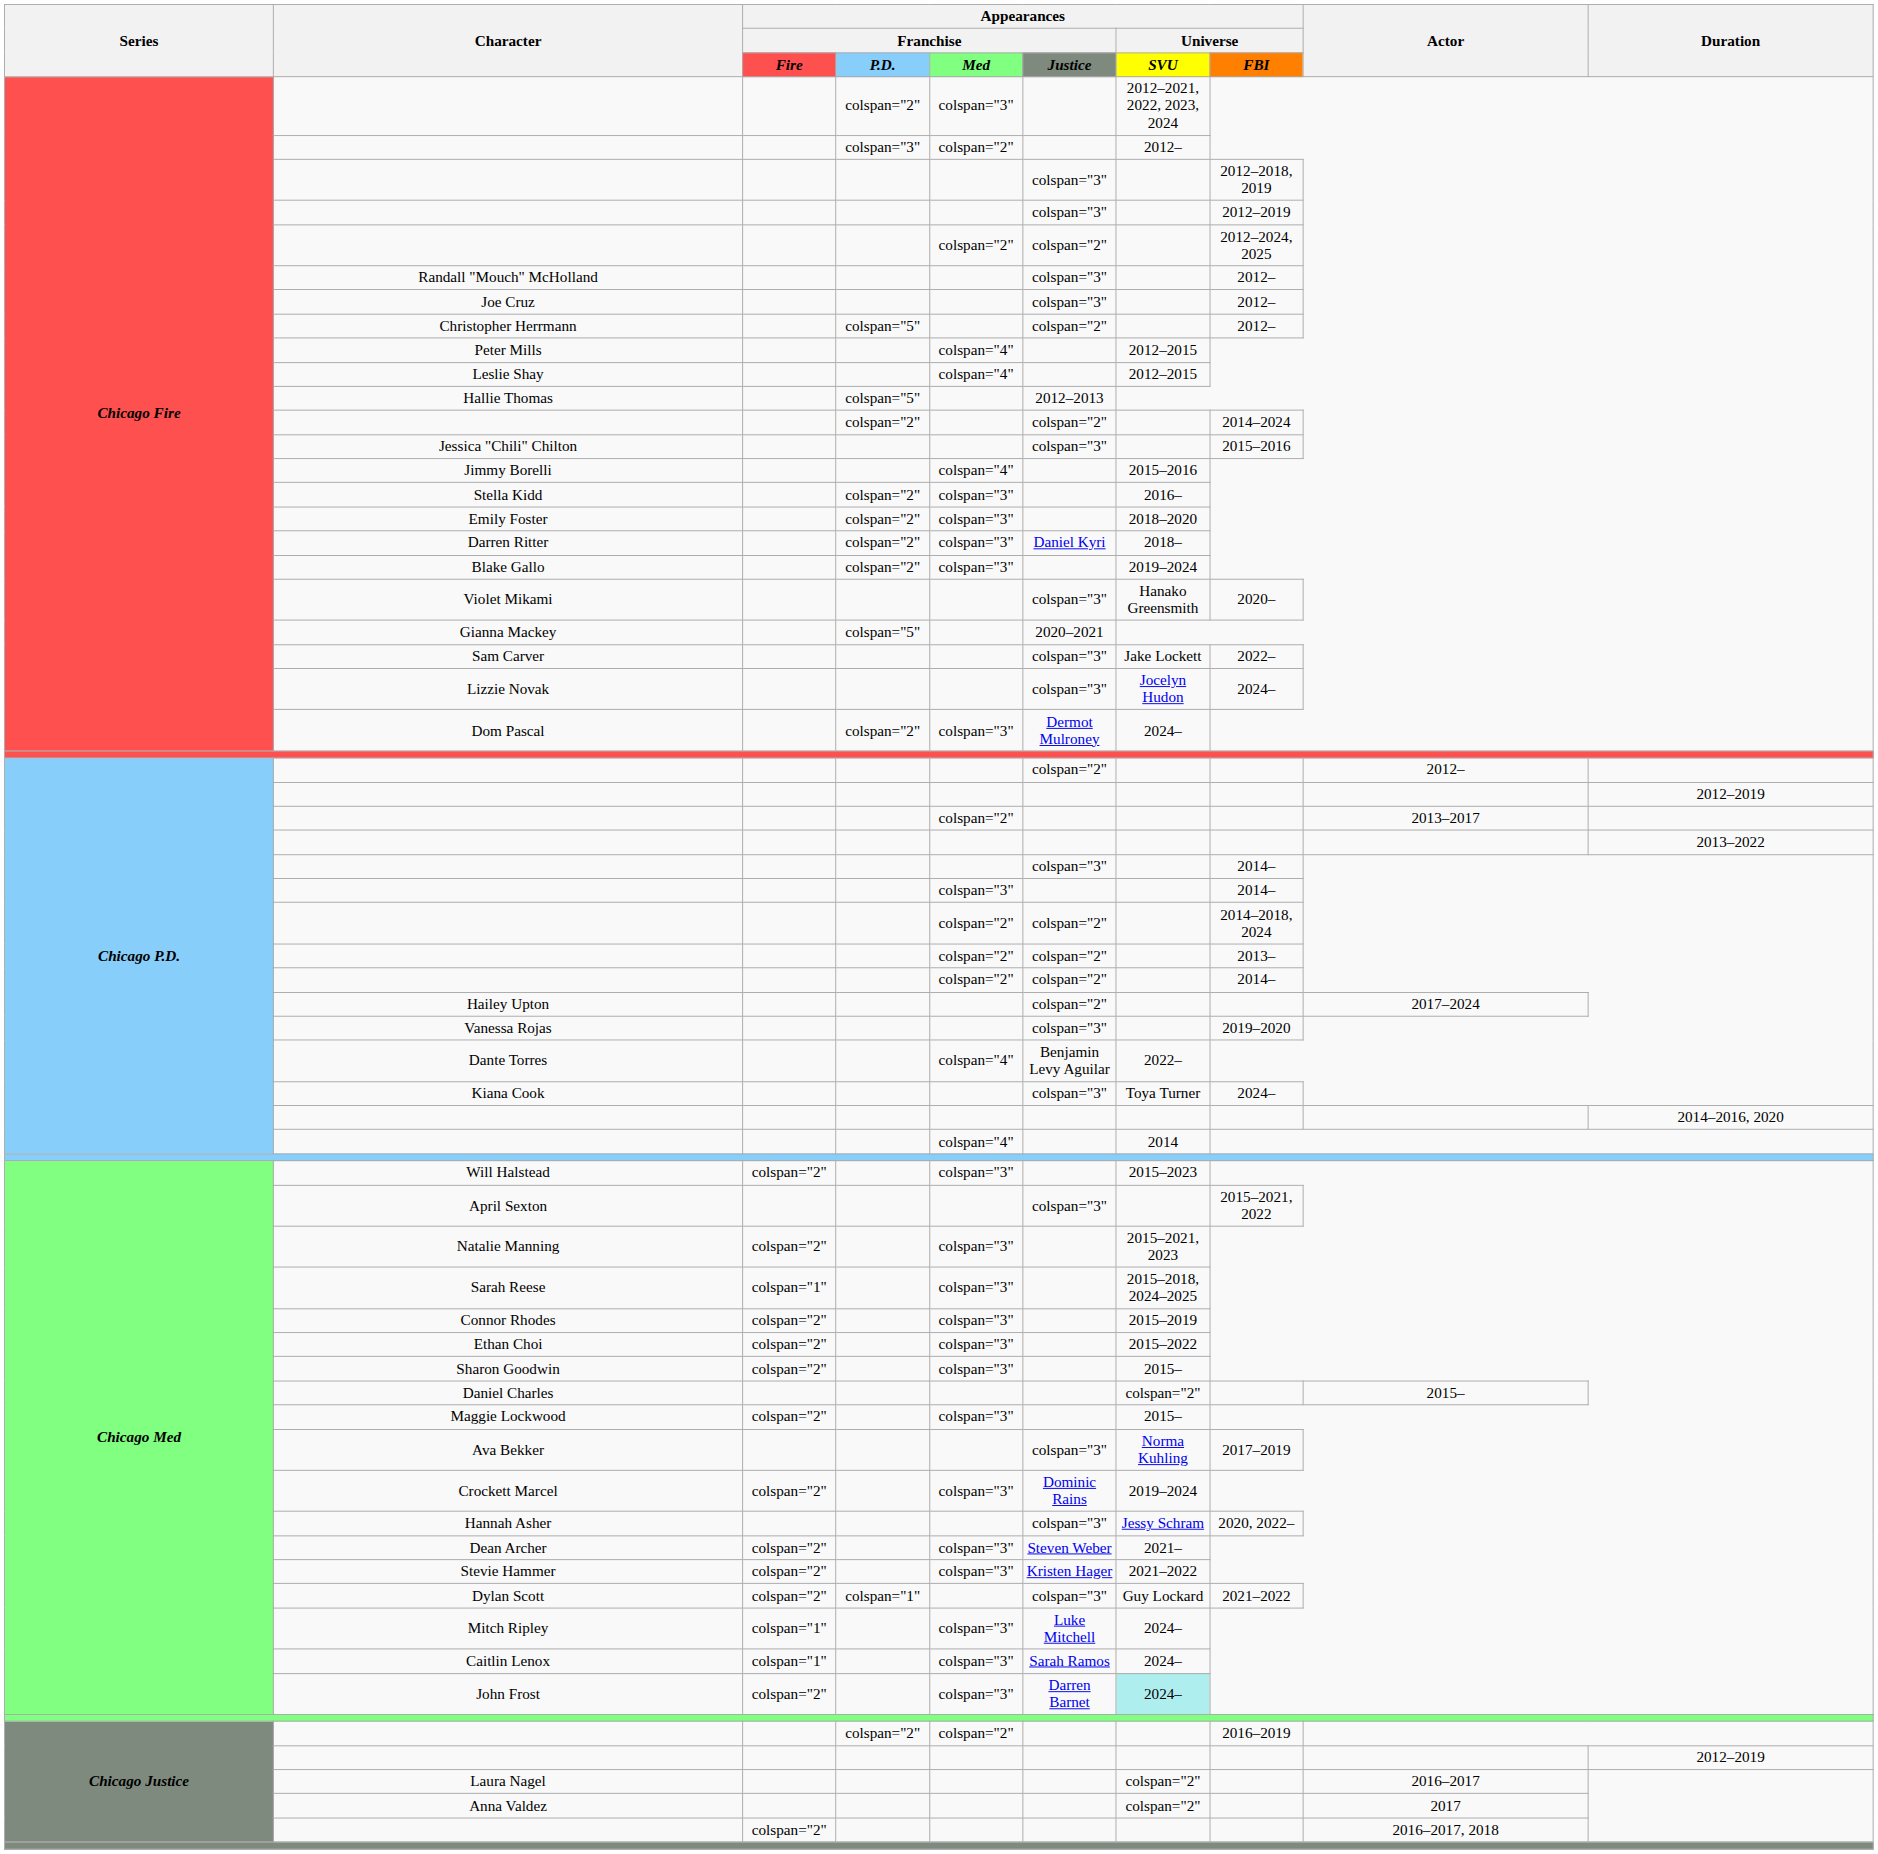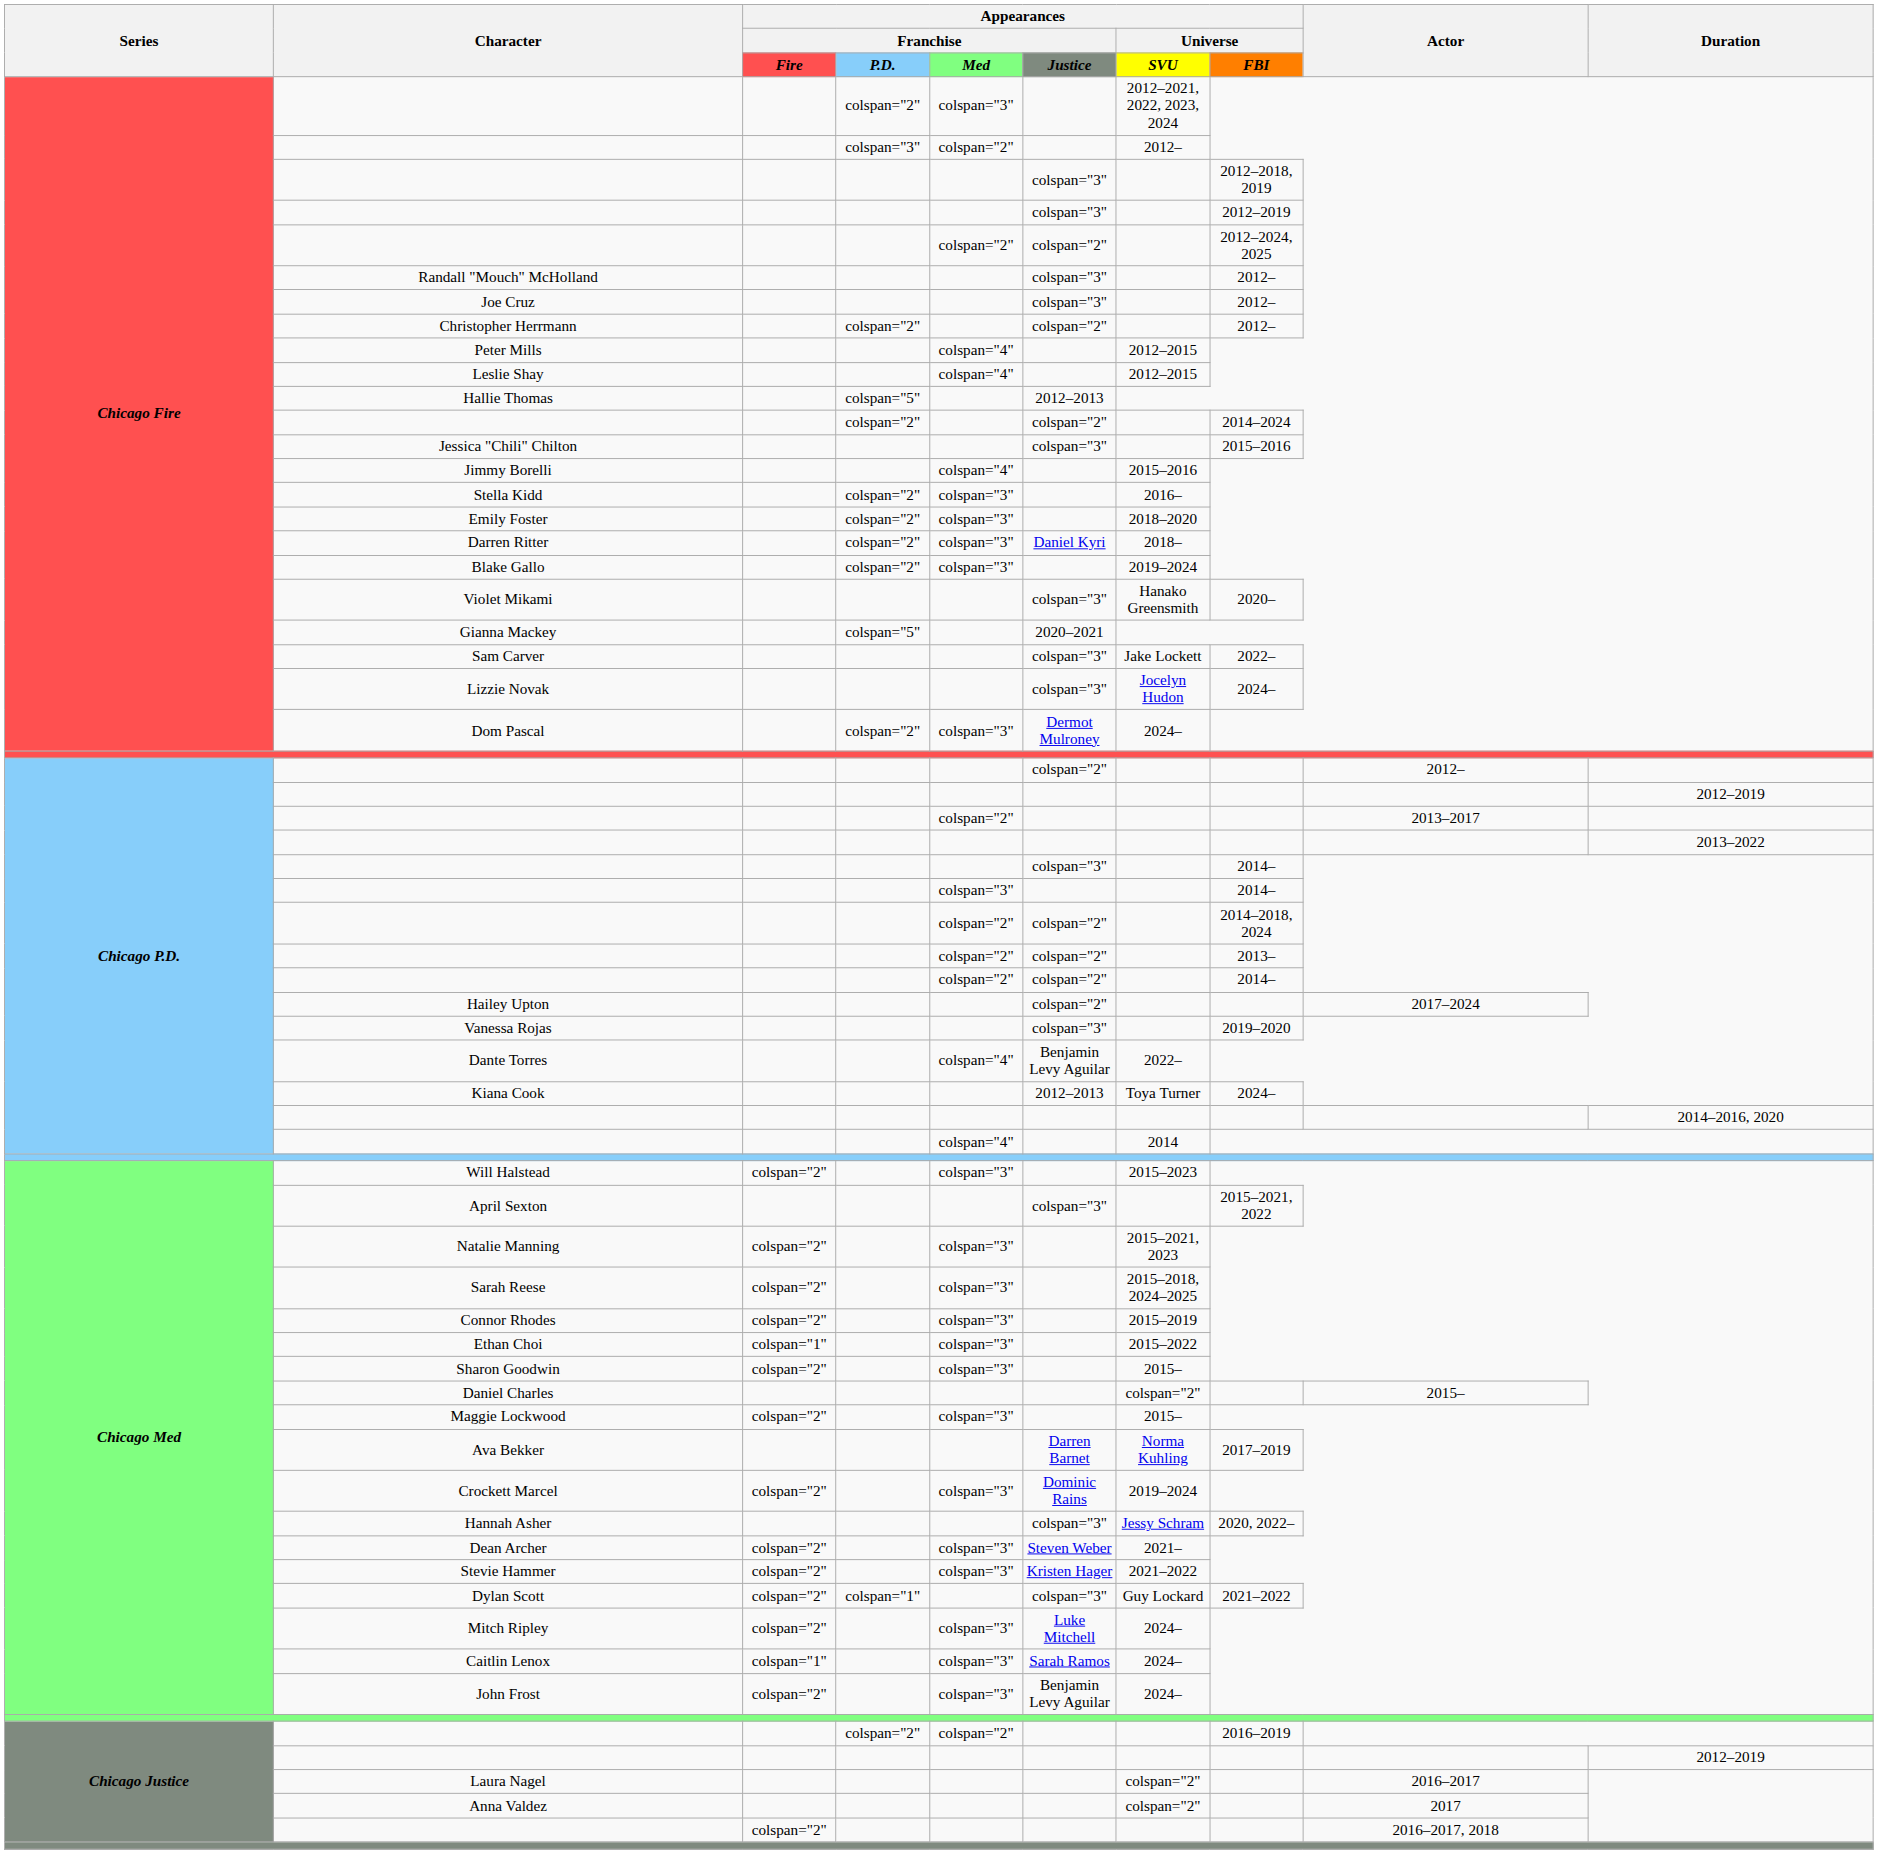(883, 326) colspan="5" -> (883, 326) colspan="2"
(1070, 1093) colspan="3" -> (1070, 1093) 2012–2013
(789, 1287) colspan="1" -> (789, 1287) colspan="2"
(789, 1344) colspan="2" -> (789, 1344) colspan="1"
(1070, 1449) colspan="3" -> (1070, 1449) Darren Barnet
(789, 1628) colspan="1" -> (789, 1628) colspan="2"
(1070, 1693) Darren Barnet -> (1070, 1693) Benjamin Levy Aguilar
(1163, 1693) paleturquoise background -> (1163, 1693) no background
